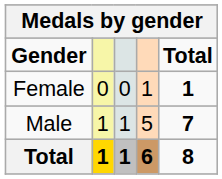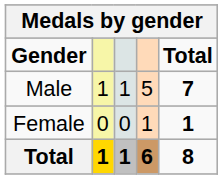rows swapped: (49, 123) <-> (49, 89)
